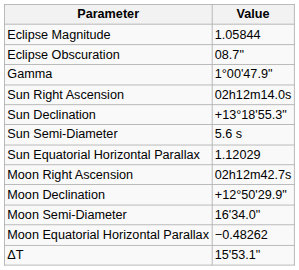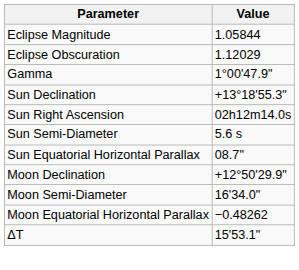(229, 54) 08.7" -> (238, 54) 1.12029
rows swapped: (66, 94) <-> (52, 114)
(238, 154) 1.12029 -> (229, 154) 08.7"
- row: (70, 174)
